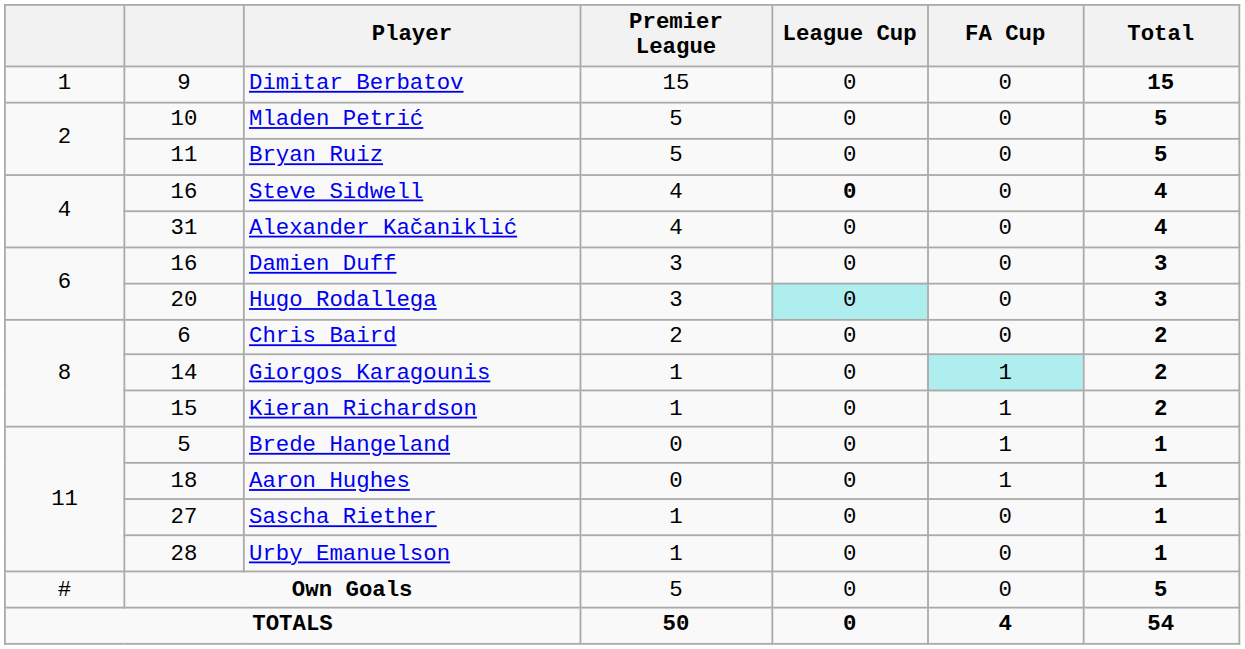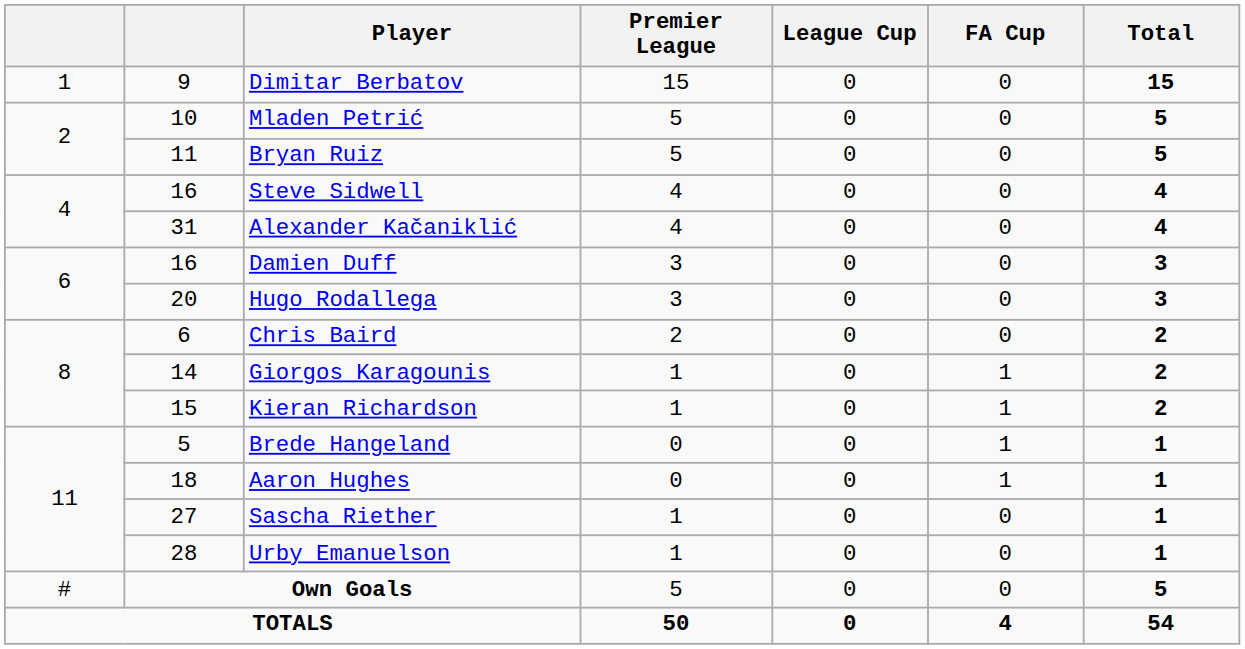(850, 193) bold -> (850, 193) normal
(850, 301) paleturquoise background -> (850, 301) no background
(1005, 373) paleturquoise background -> (1005, 373) no background
